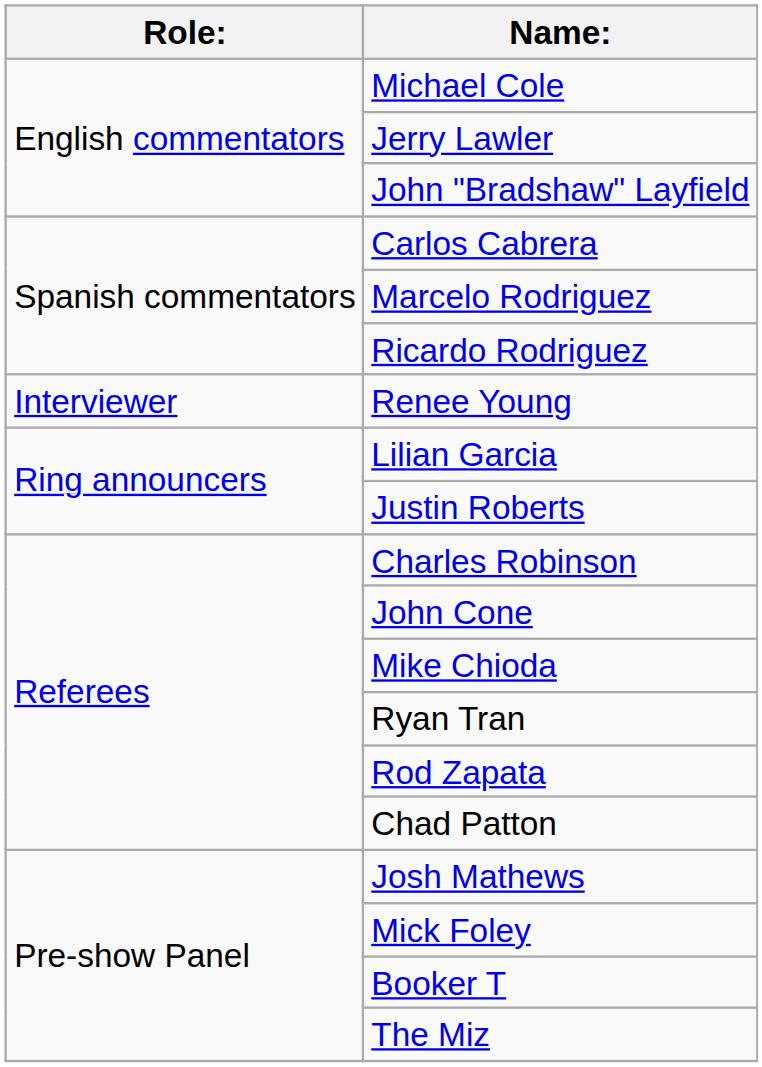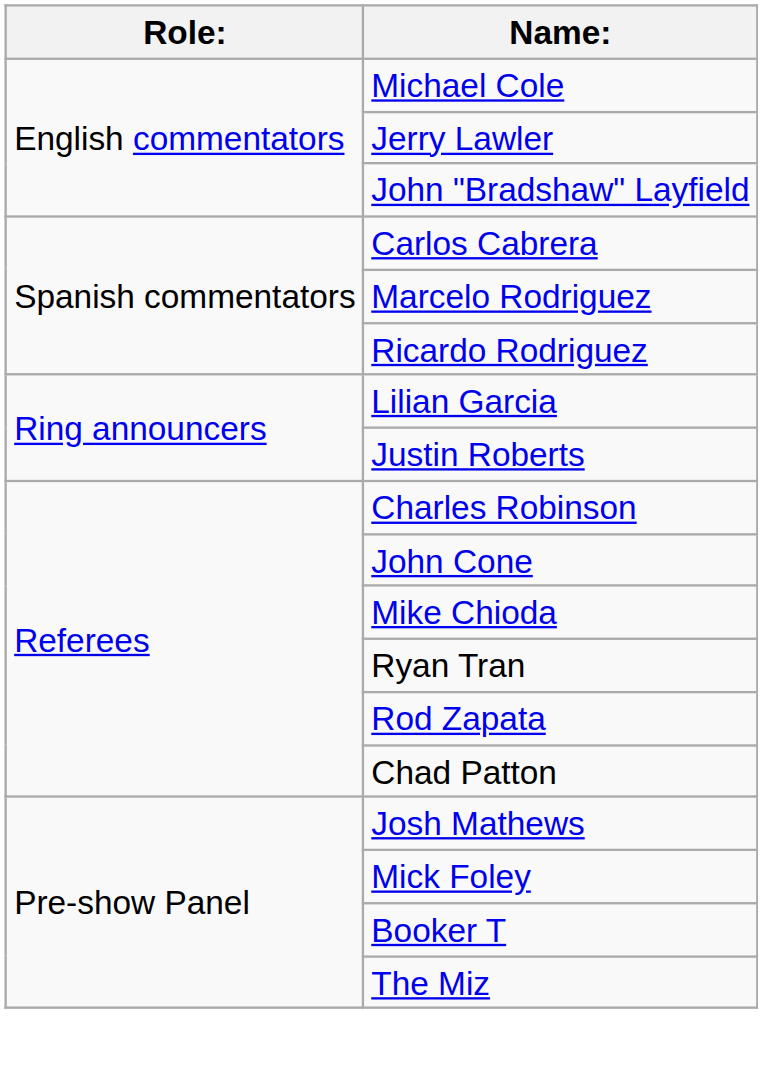- row: (472, 402)
